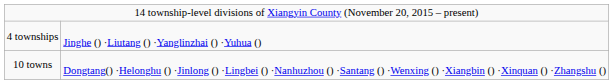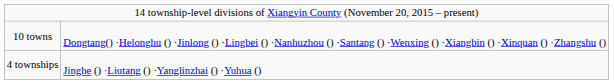rows swapped: (33, 65) <-> (33, 36)
